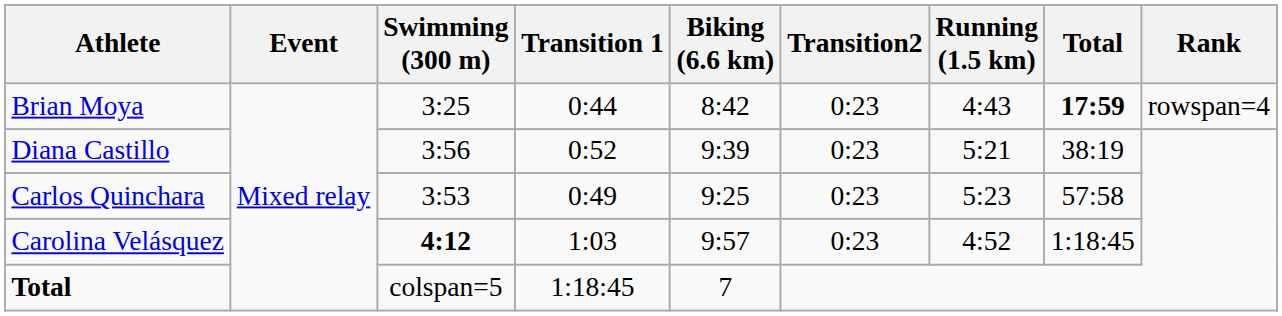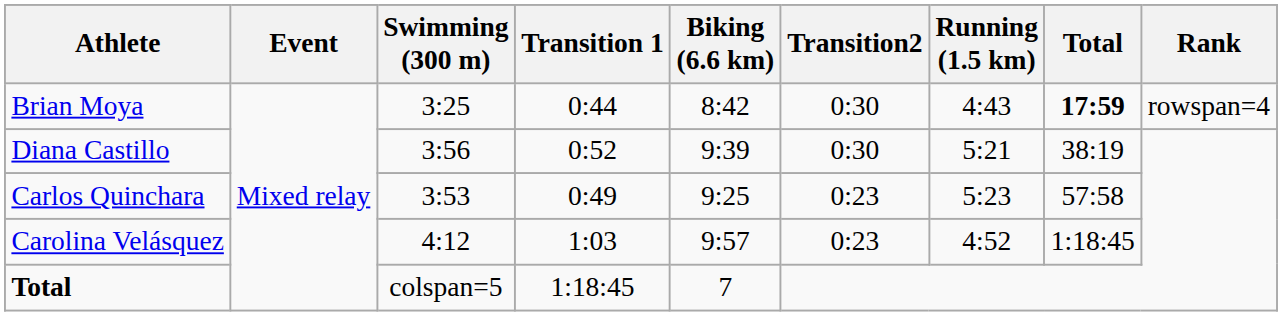(855, 105) 0:23 -> (855, 105) 0:30
(855, 150) 0:23 -> (855, 150) 0:30
(446, 241) bold -> (446, 241) normal
